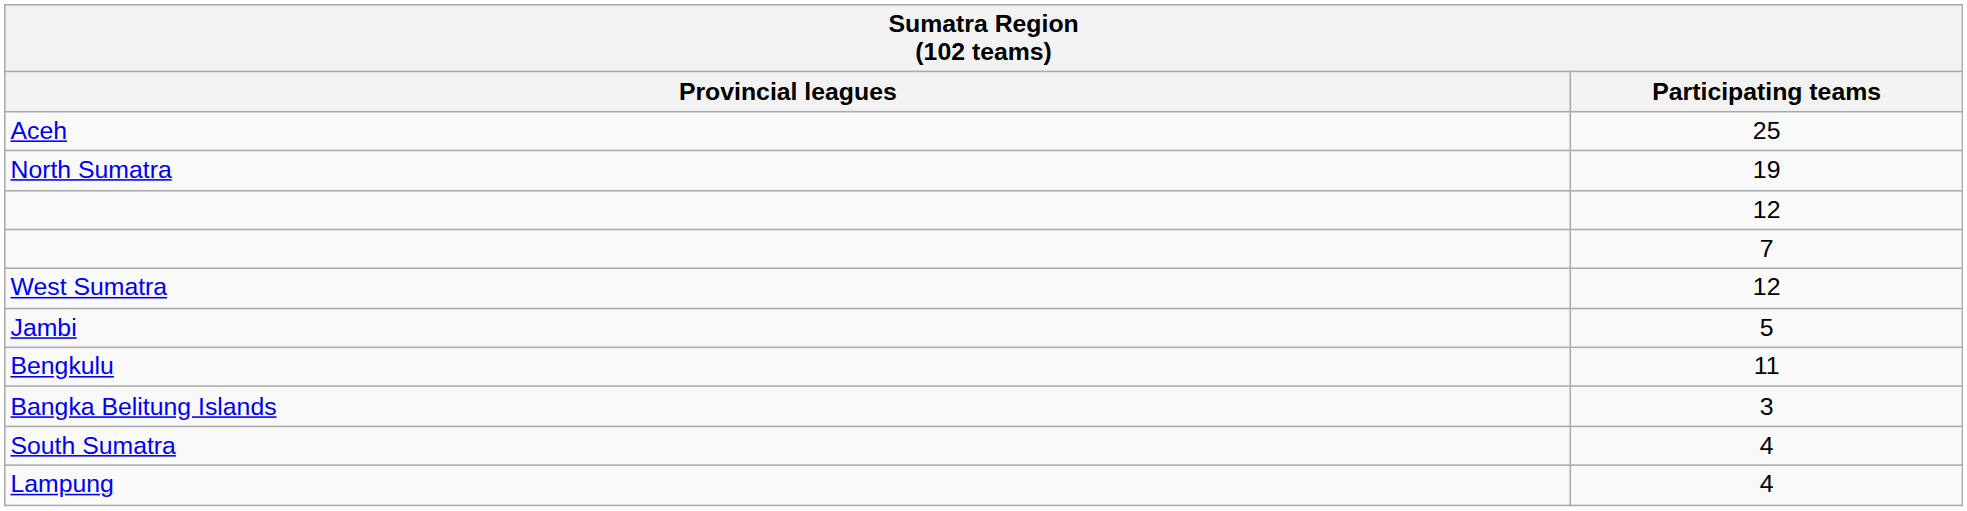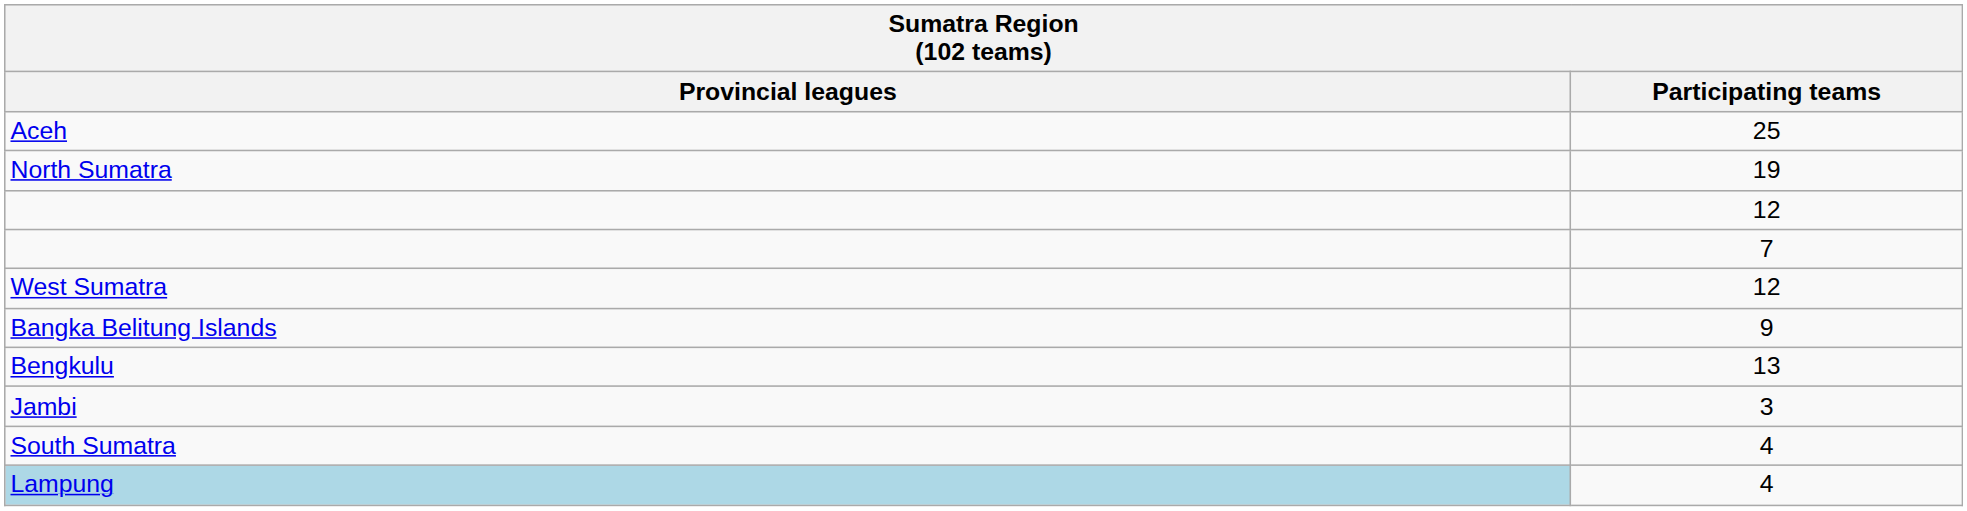(44, 327) Jambi -> (144, 327) Bangka Belitung Islands
(1767, 327) 5 -> (1767, 327) 9
(1767, 366) 11 -> (1767, 366) 13
(144, 406) Bangka Belitung Islands -> (44, 406) Jambi
(62, 484) no background -> (62, 484) lightblue background
